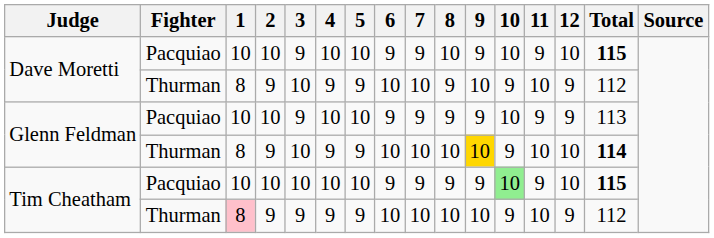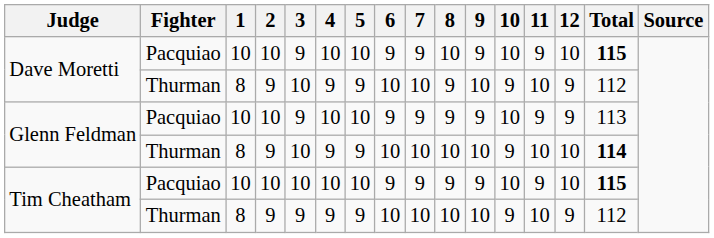(480, 150) gold background -> (480, 150) no background
(510, 183) lightgreen background -> (510, 183) no background
(240, 215) pink background -> (240, 215) no background
